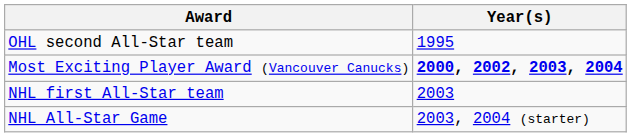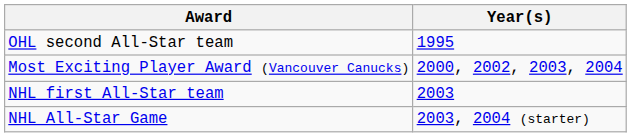(520, 68) bold -> (520, 68) normal
